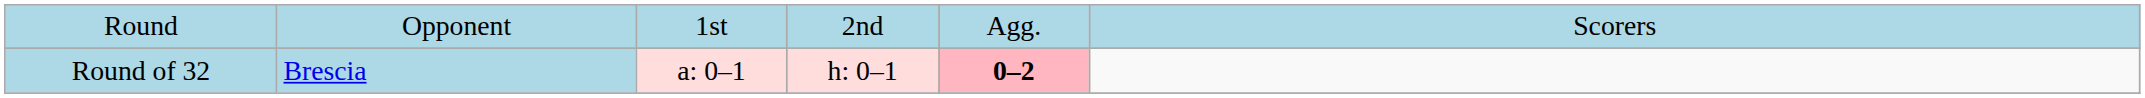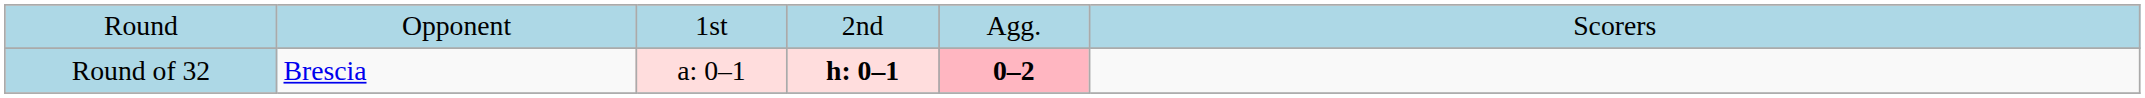(325, 70) lightblue background -> (325, 70) no background
(863, 70) normal -> (863, 70) bold
